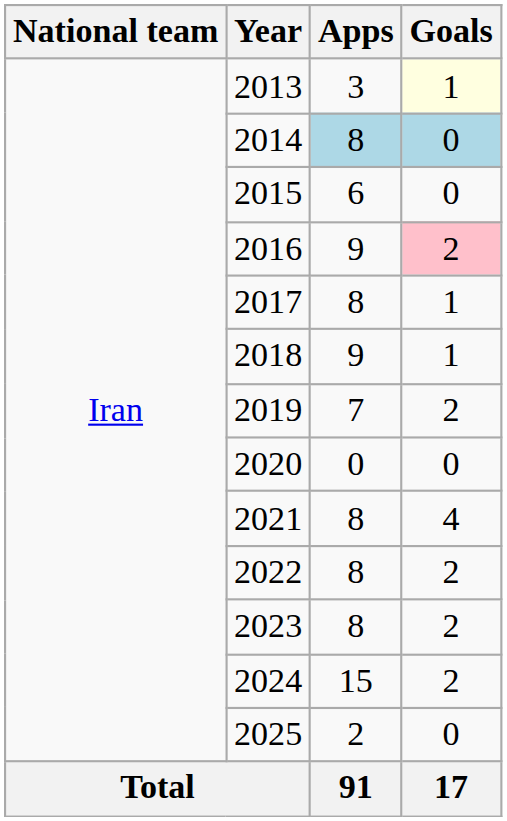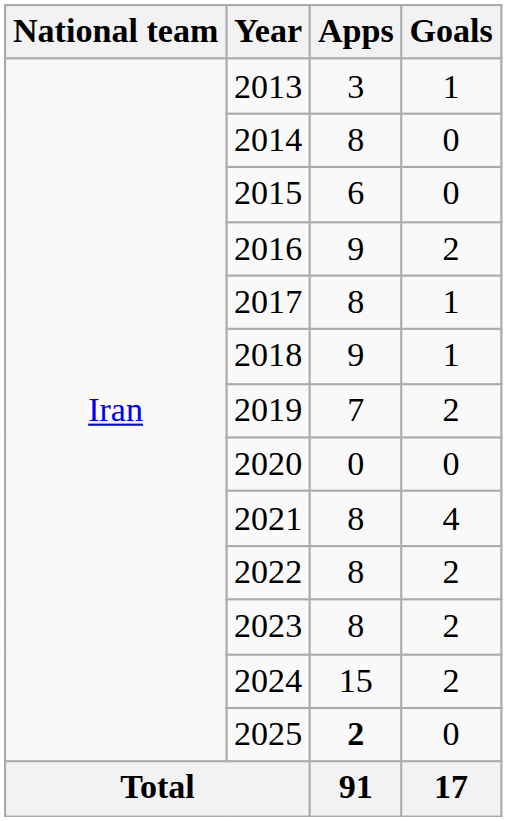(451, 85) lightyellow background -> (451, 85) no background
(356, 139) lightblue background -> (356, 139) no background
(451, 139) lightblue background -> (451, 139) no background
(451, 247) pink background -> (451, 247) no background
(356, 734) normal -> (356, 734) bold
